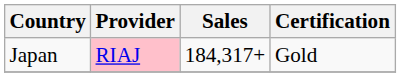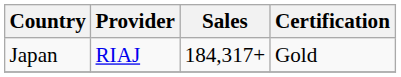(118, 54) pink background -> (118, 54) no background
